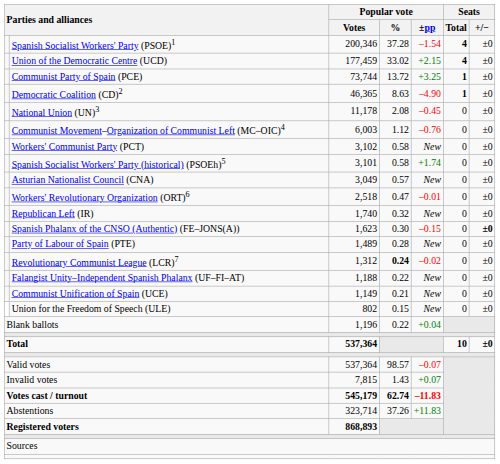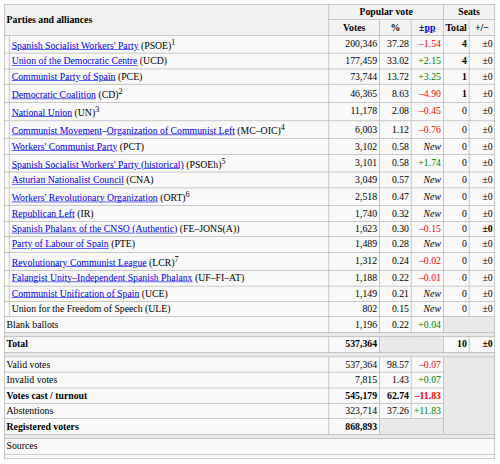(430, 197) –0.01 -> (432, 197) New
(400, 261) bold -> (400, 261) normal
(432, 278) New -> (430, 278) –0.01
